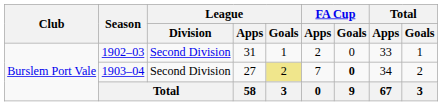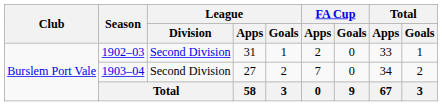(284, 71) khaki background -> (284, 71) no background
(352, 71) bold -> (352, 71) normal
